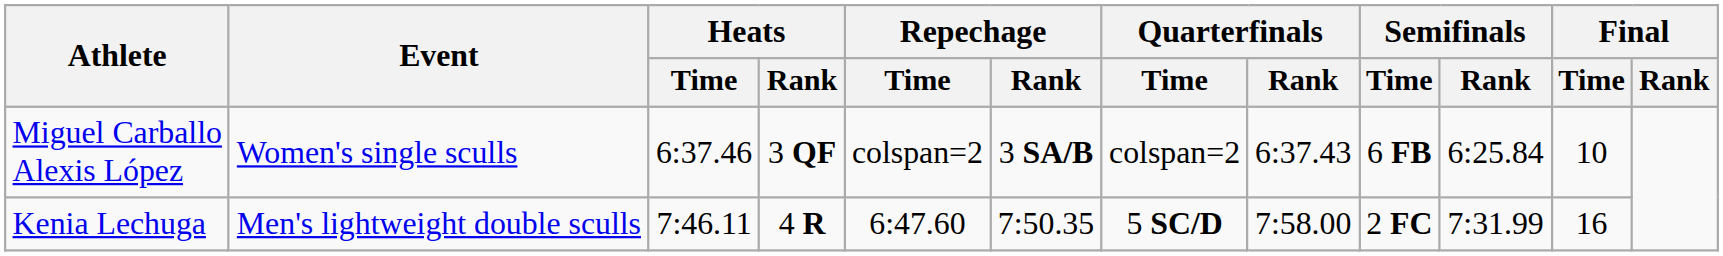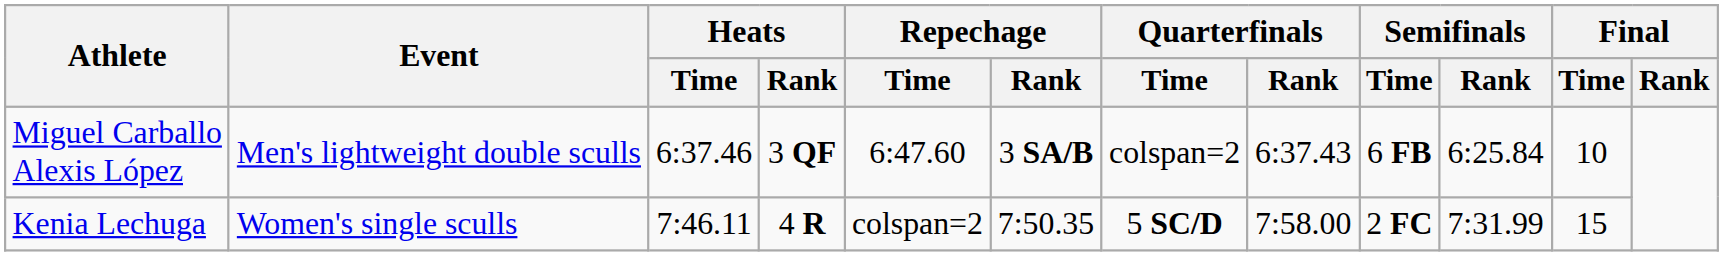(377, 152) Women's single sculls -> (439, 152) Men's lightweight double sculls
(917, 152) colspan=2 -> (917, 152) 6:47.60
(439, 223) Men's lightweight double sculls -> (377, 223) Women's single sculls
(917, 223) 6:47.60 -> (917, 223) colspan=2
(1592, 223) 16 -> (1592, 223) 15
